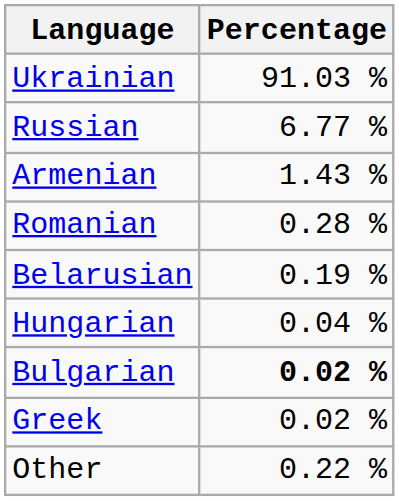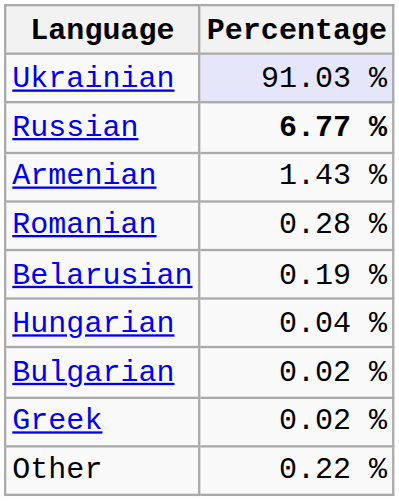(324, 79) no background -> (324, 79) lavender background
(333, 128) normal -> (333, 128) bold
(333, 372) bold -> (333, 372) normal
